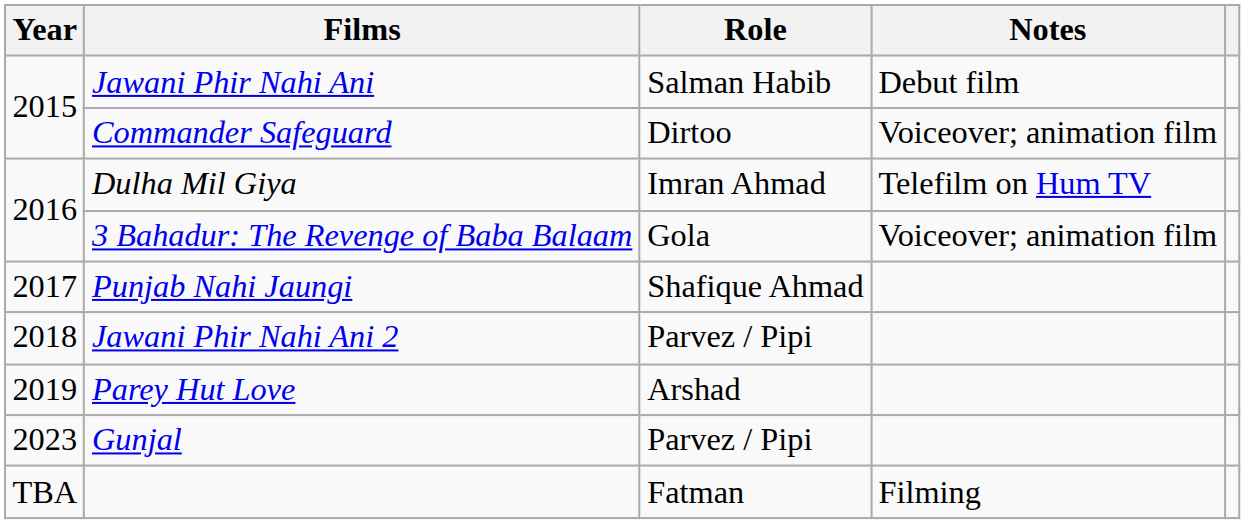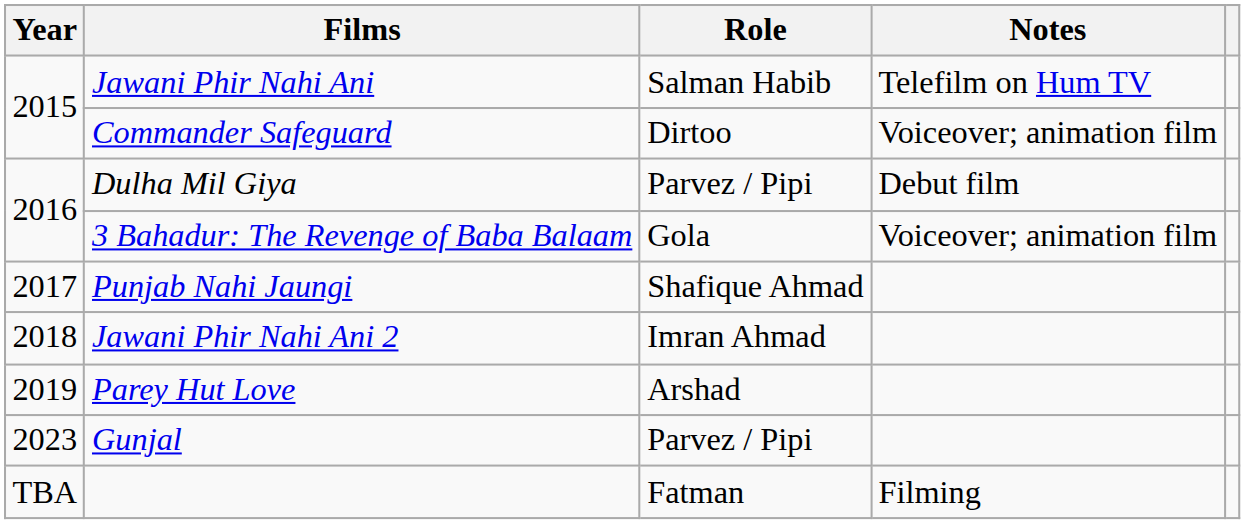(949, 81) Debut film -> (1015, 81) Telefilm on Hum TV
(737, 183) Imran Ahmad -> (730, 183) Parvez / Pipi
(1015, 183) Telefilm on Hum TV -> (949, 183) Debut film
(730, 337) Parvez / Pipi -> (737, 337) Imran Ahmad
